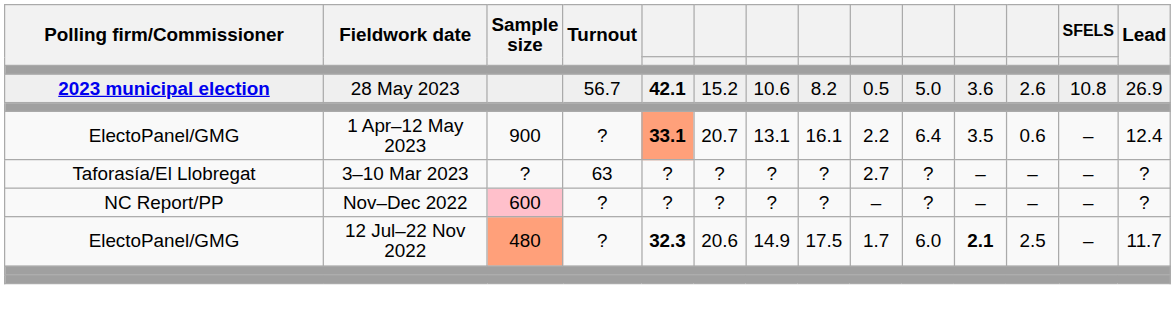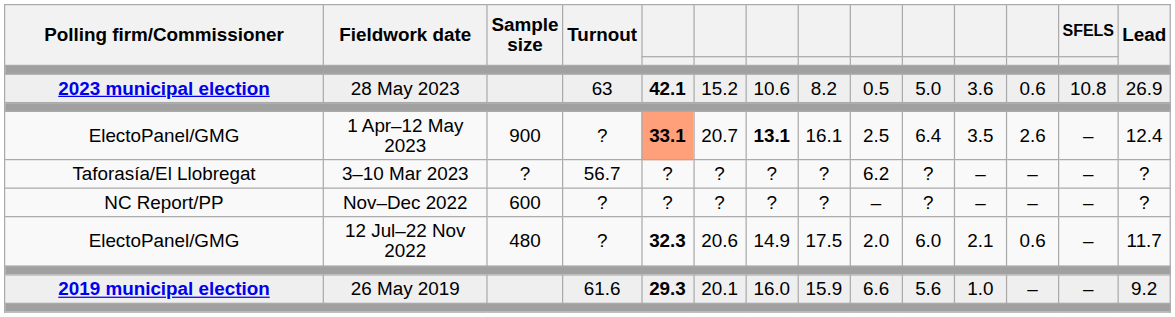(602, 88) 56.7 -> (602, 88) 63
(1033, 88) 2.6 -> (1033, 88) 0.6
(772, 135) normal -> (772, 135) bold
(876, 135) 2.2 -> (876, 135) 2.5
(1033, 135) 0.6 -> (1033, 135) 2.6
(602, 174) 63 -> (602, 174) 56.7
(876, 174) 2.7 -> (876, 174) 6.2
(525, 202) pink background -> (525, 202) no background
(525, 241) lightsalmon background -> (525, 241) no background
(876, 241) 1.7 -> (876, 241) 2.0
(980, 241) bold -> (980, 241) normal
(1033, 241) 2.5 -> (1033, 241) 0.6
+ row: (164, 288)
